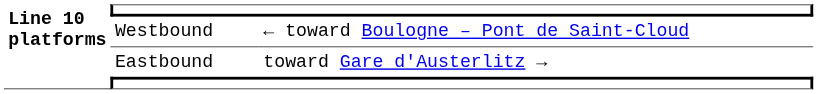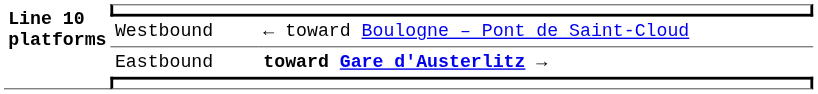(405, 62) normal -> (405, 62) bold
